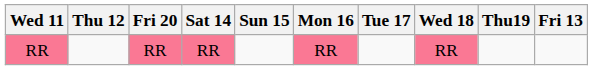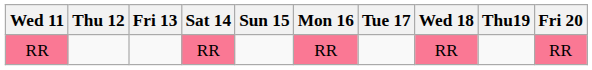columns swapped: (560, 19) <-> (155, 19)
